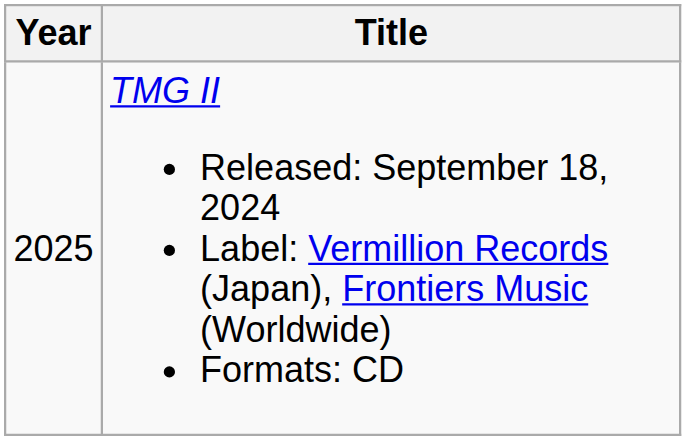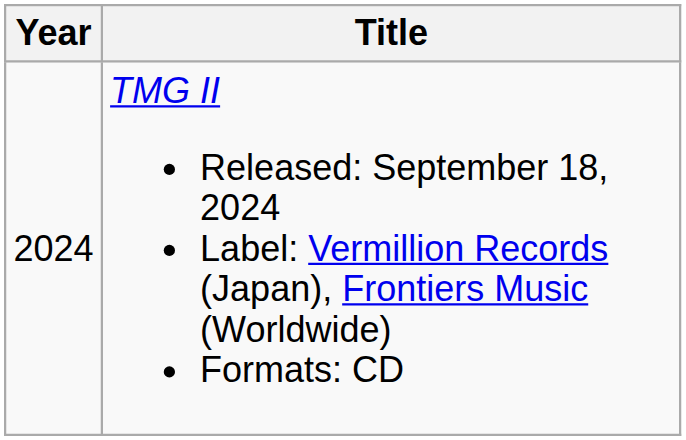(53, 247) 2025 -> (53, 247) 2024
